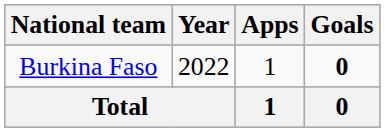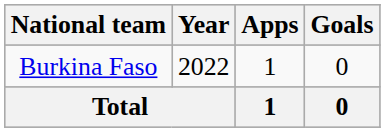(342, 65) bold -> (342, 65) normal
